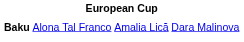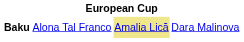(141, 27) no background -> (141, 27) khaki background
